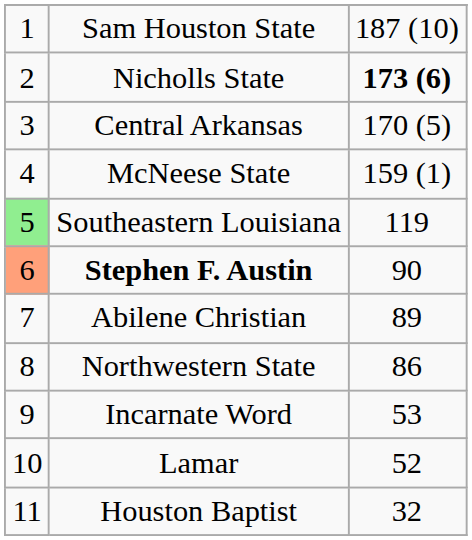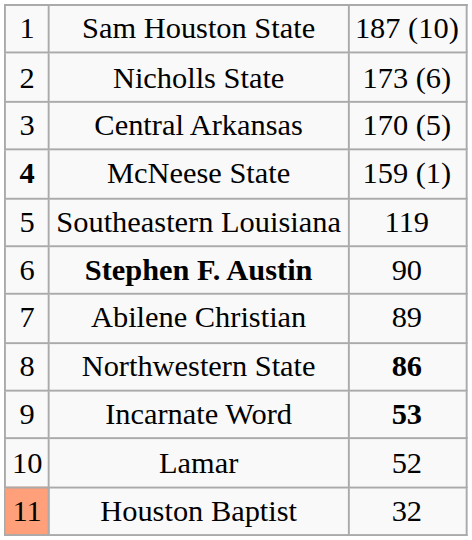(407, 76) bold -> (407, 76) normal
(27, 173) normal -> (27, 173) bold
(27, 221) lightgreen background -> (27, 221) no background
(27, 269) lightsalmon background -> (27, 269) no background
(407, 366) normal -> (407, 366) bold
(407, 414) normal -> (407, 414) bold
(27, 510) no background -> (27, 510) lightsalmon background
